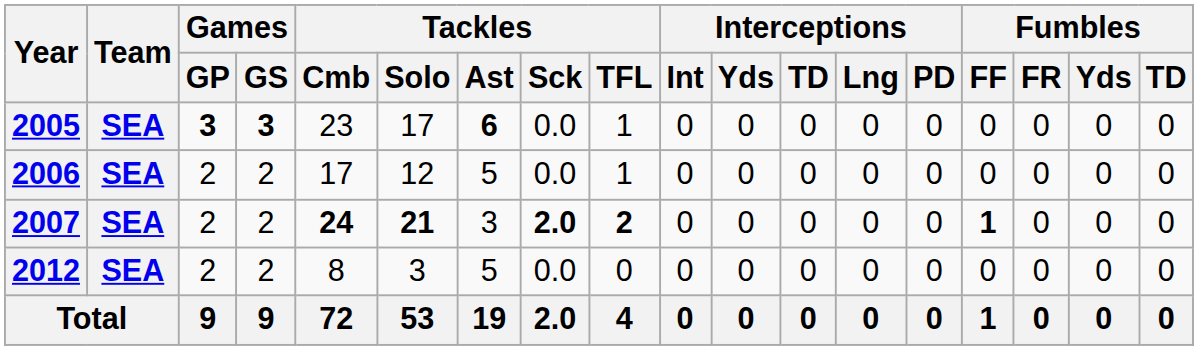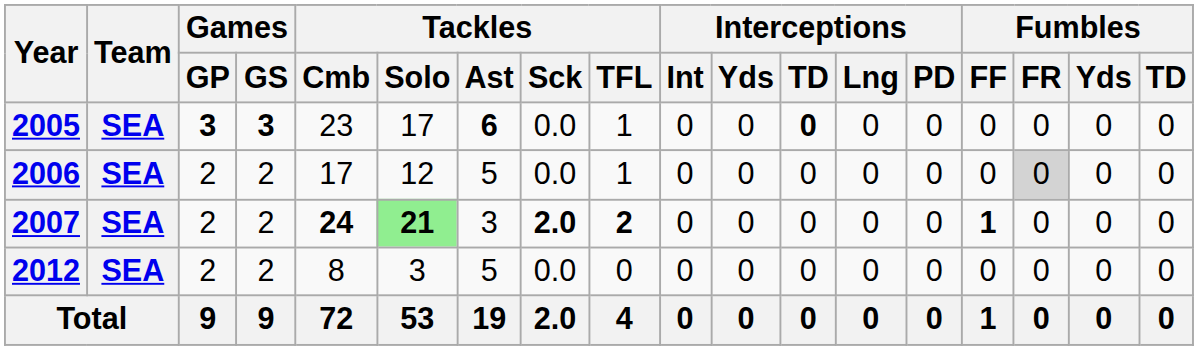(808, 125) normal -> (808, 125) bold
(1041, 174) no background -> (1041, 174) lightgrey background
(417, 222) no background -> (417, 222) lightgreen background
